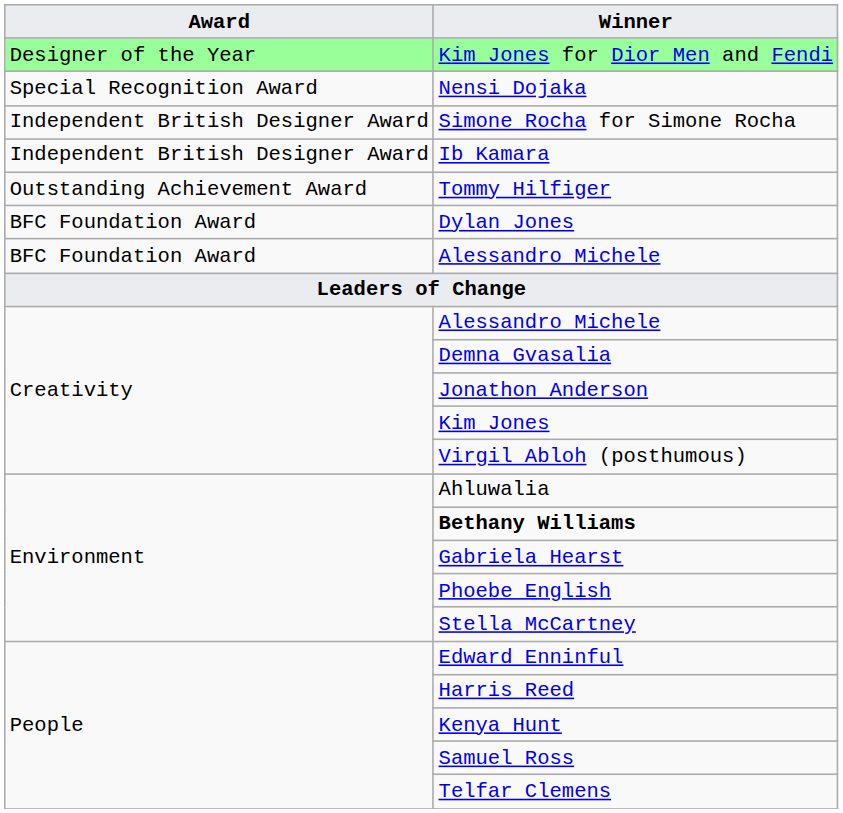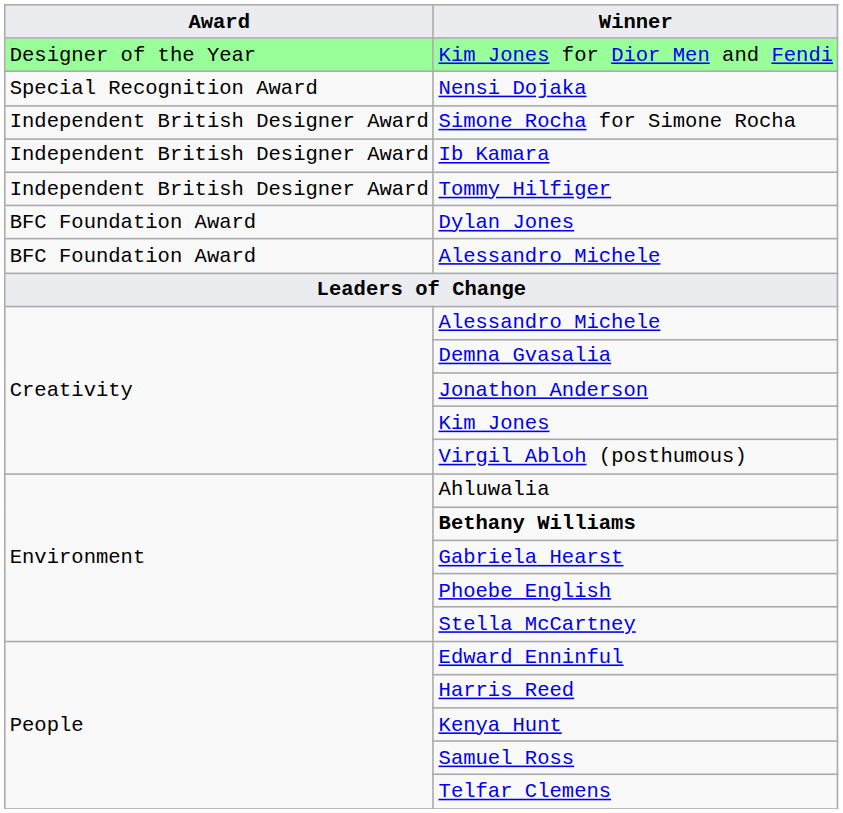(188, 189) Outstanding Achievement Award -> (219, 189) Independent British Designer Award
